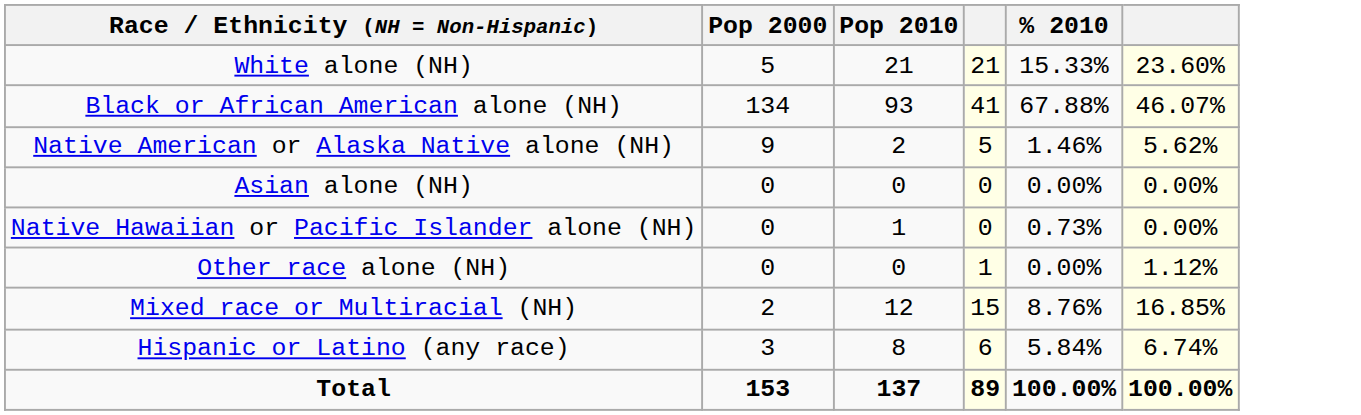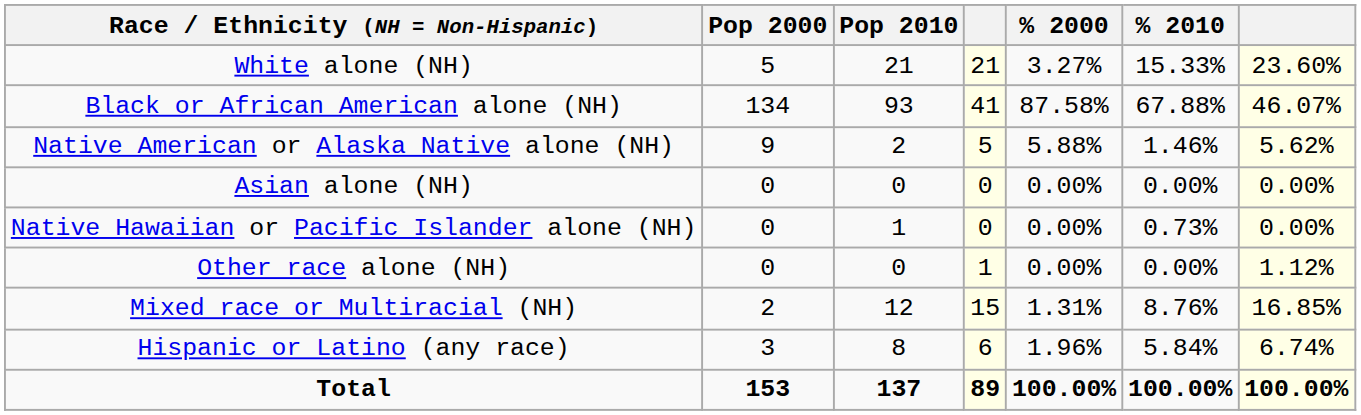+ column: (1064, 25)
